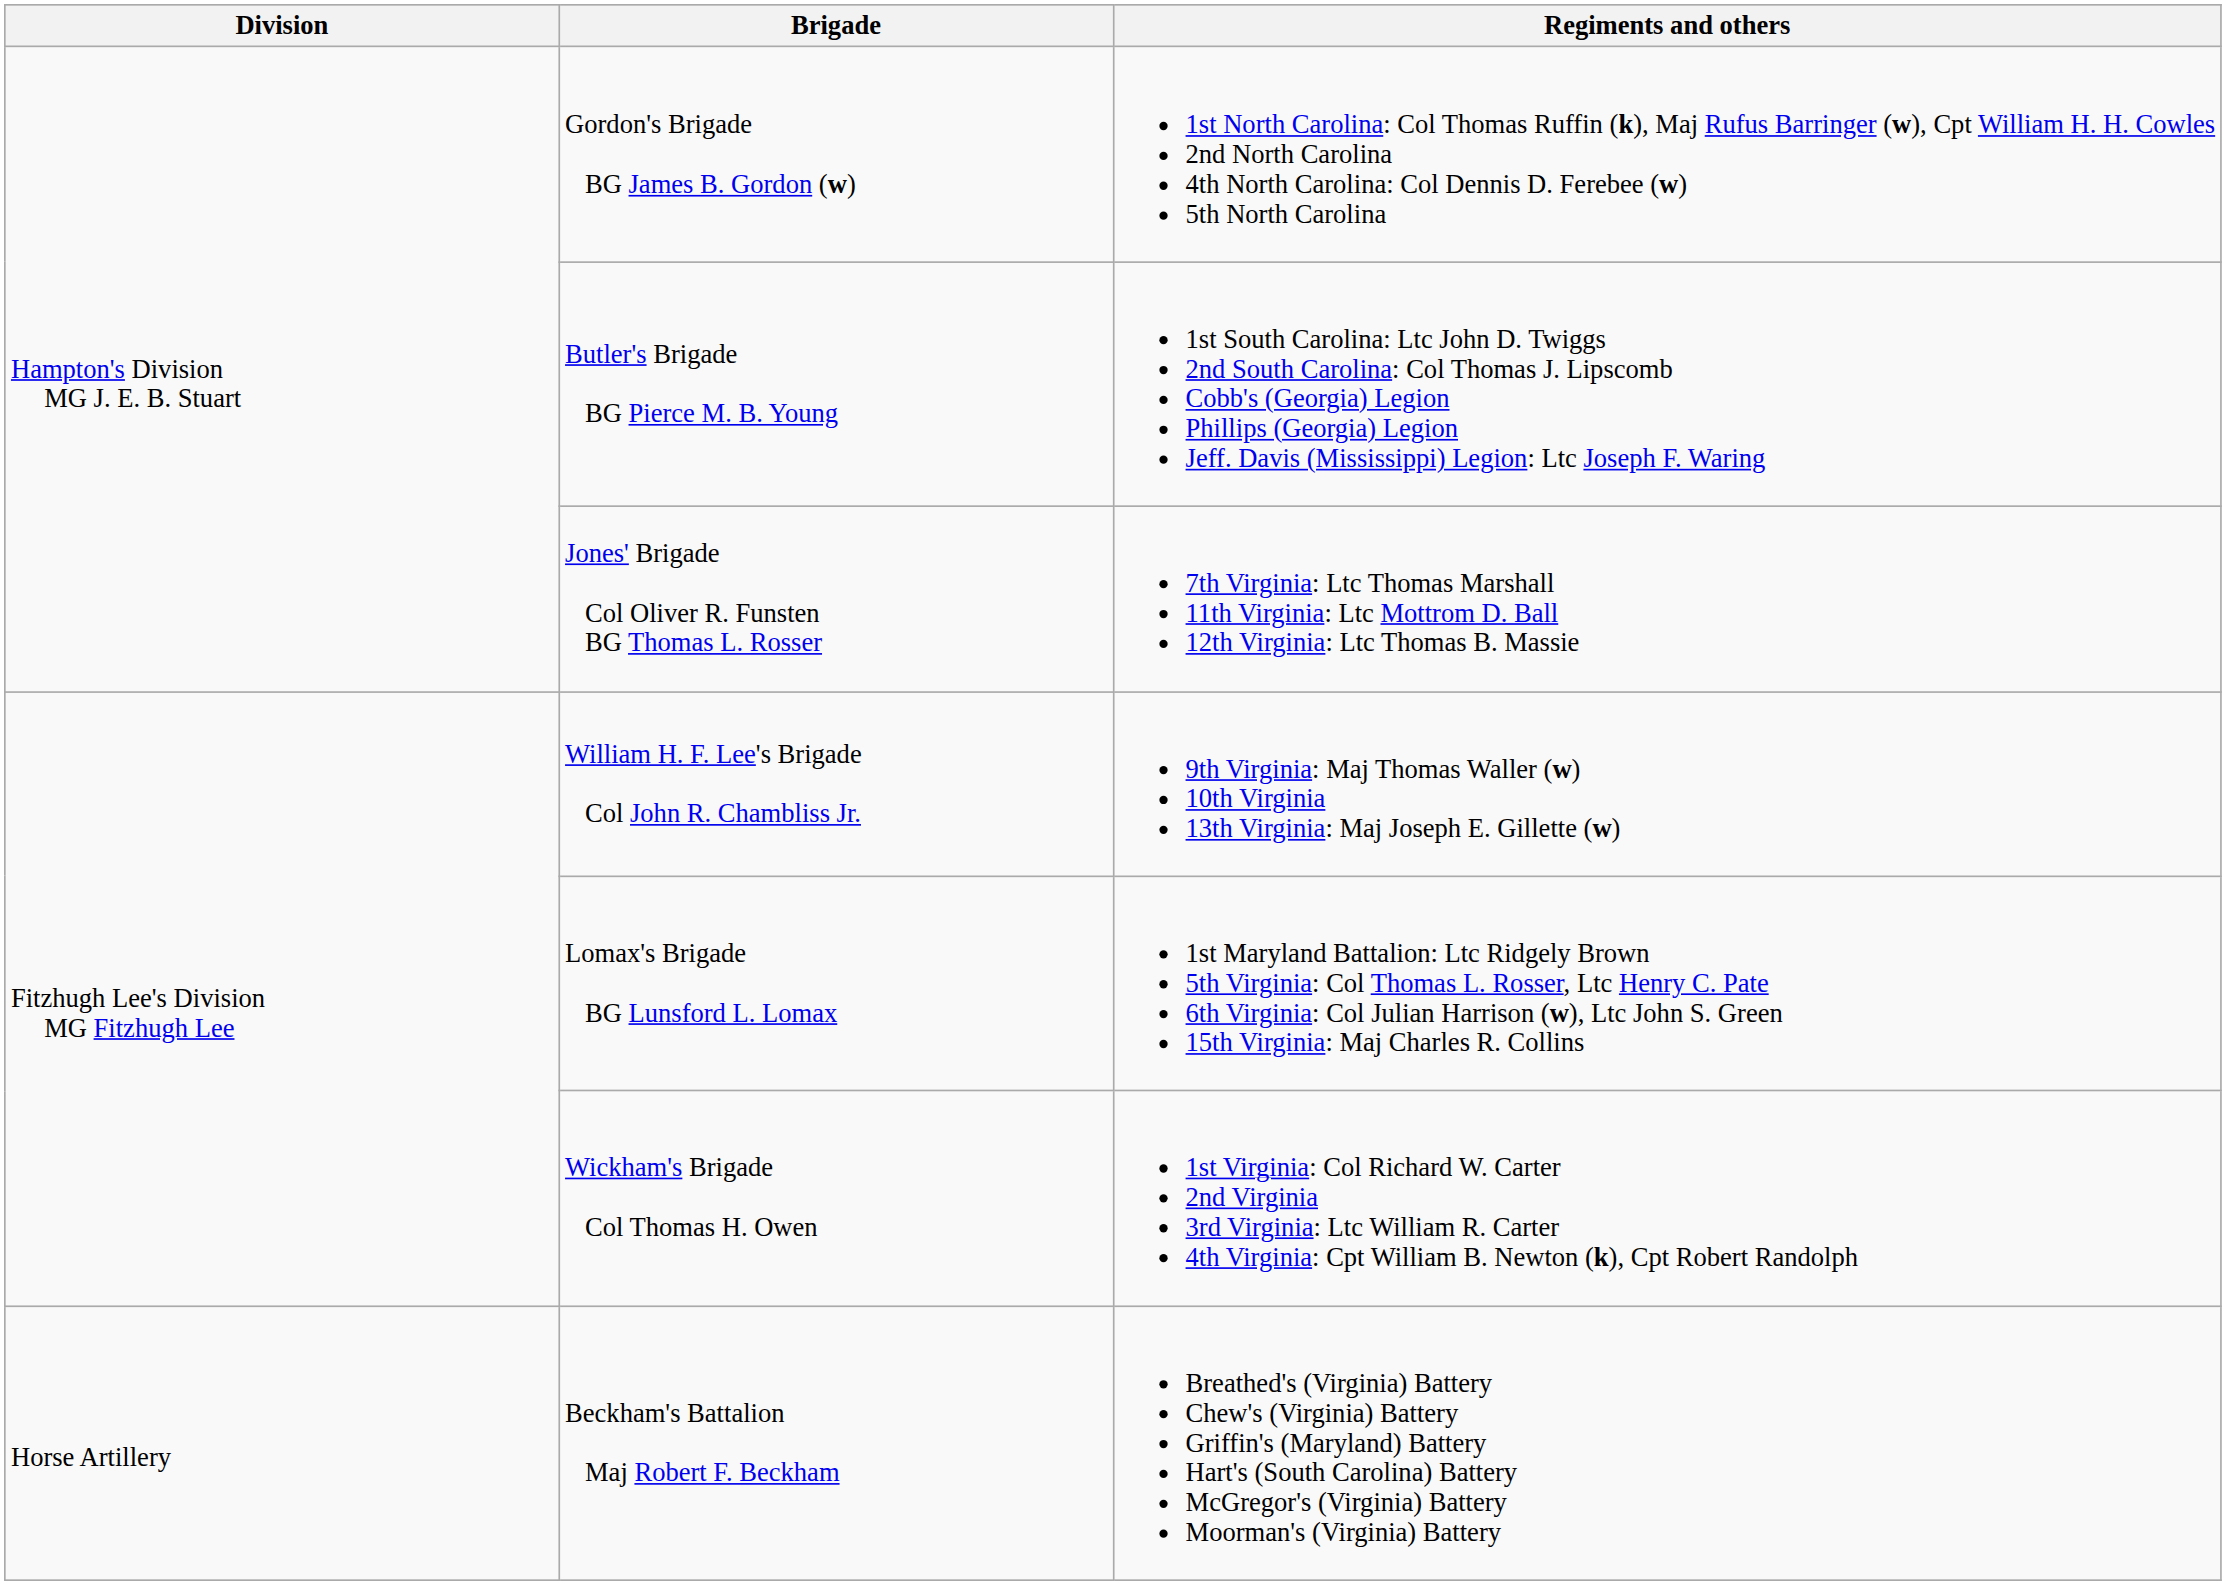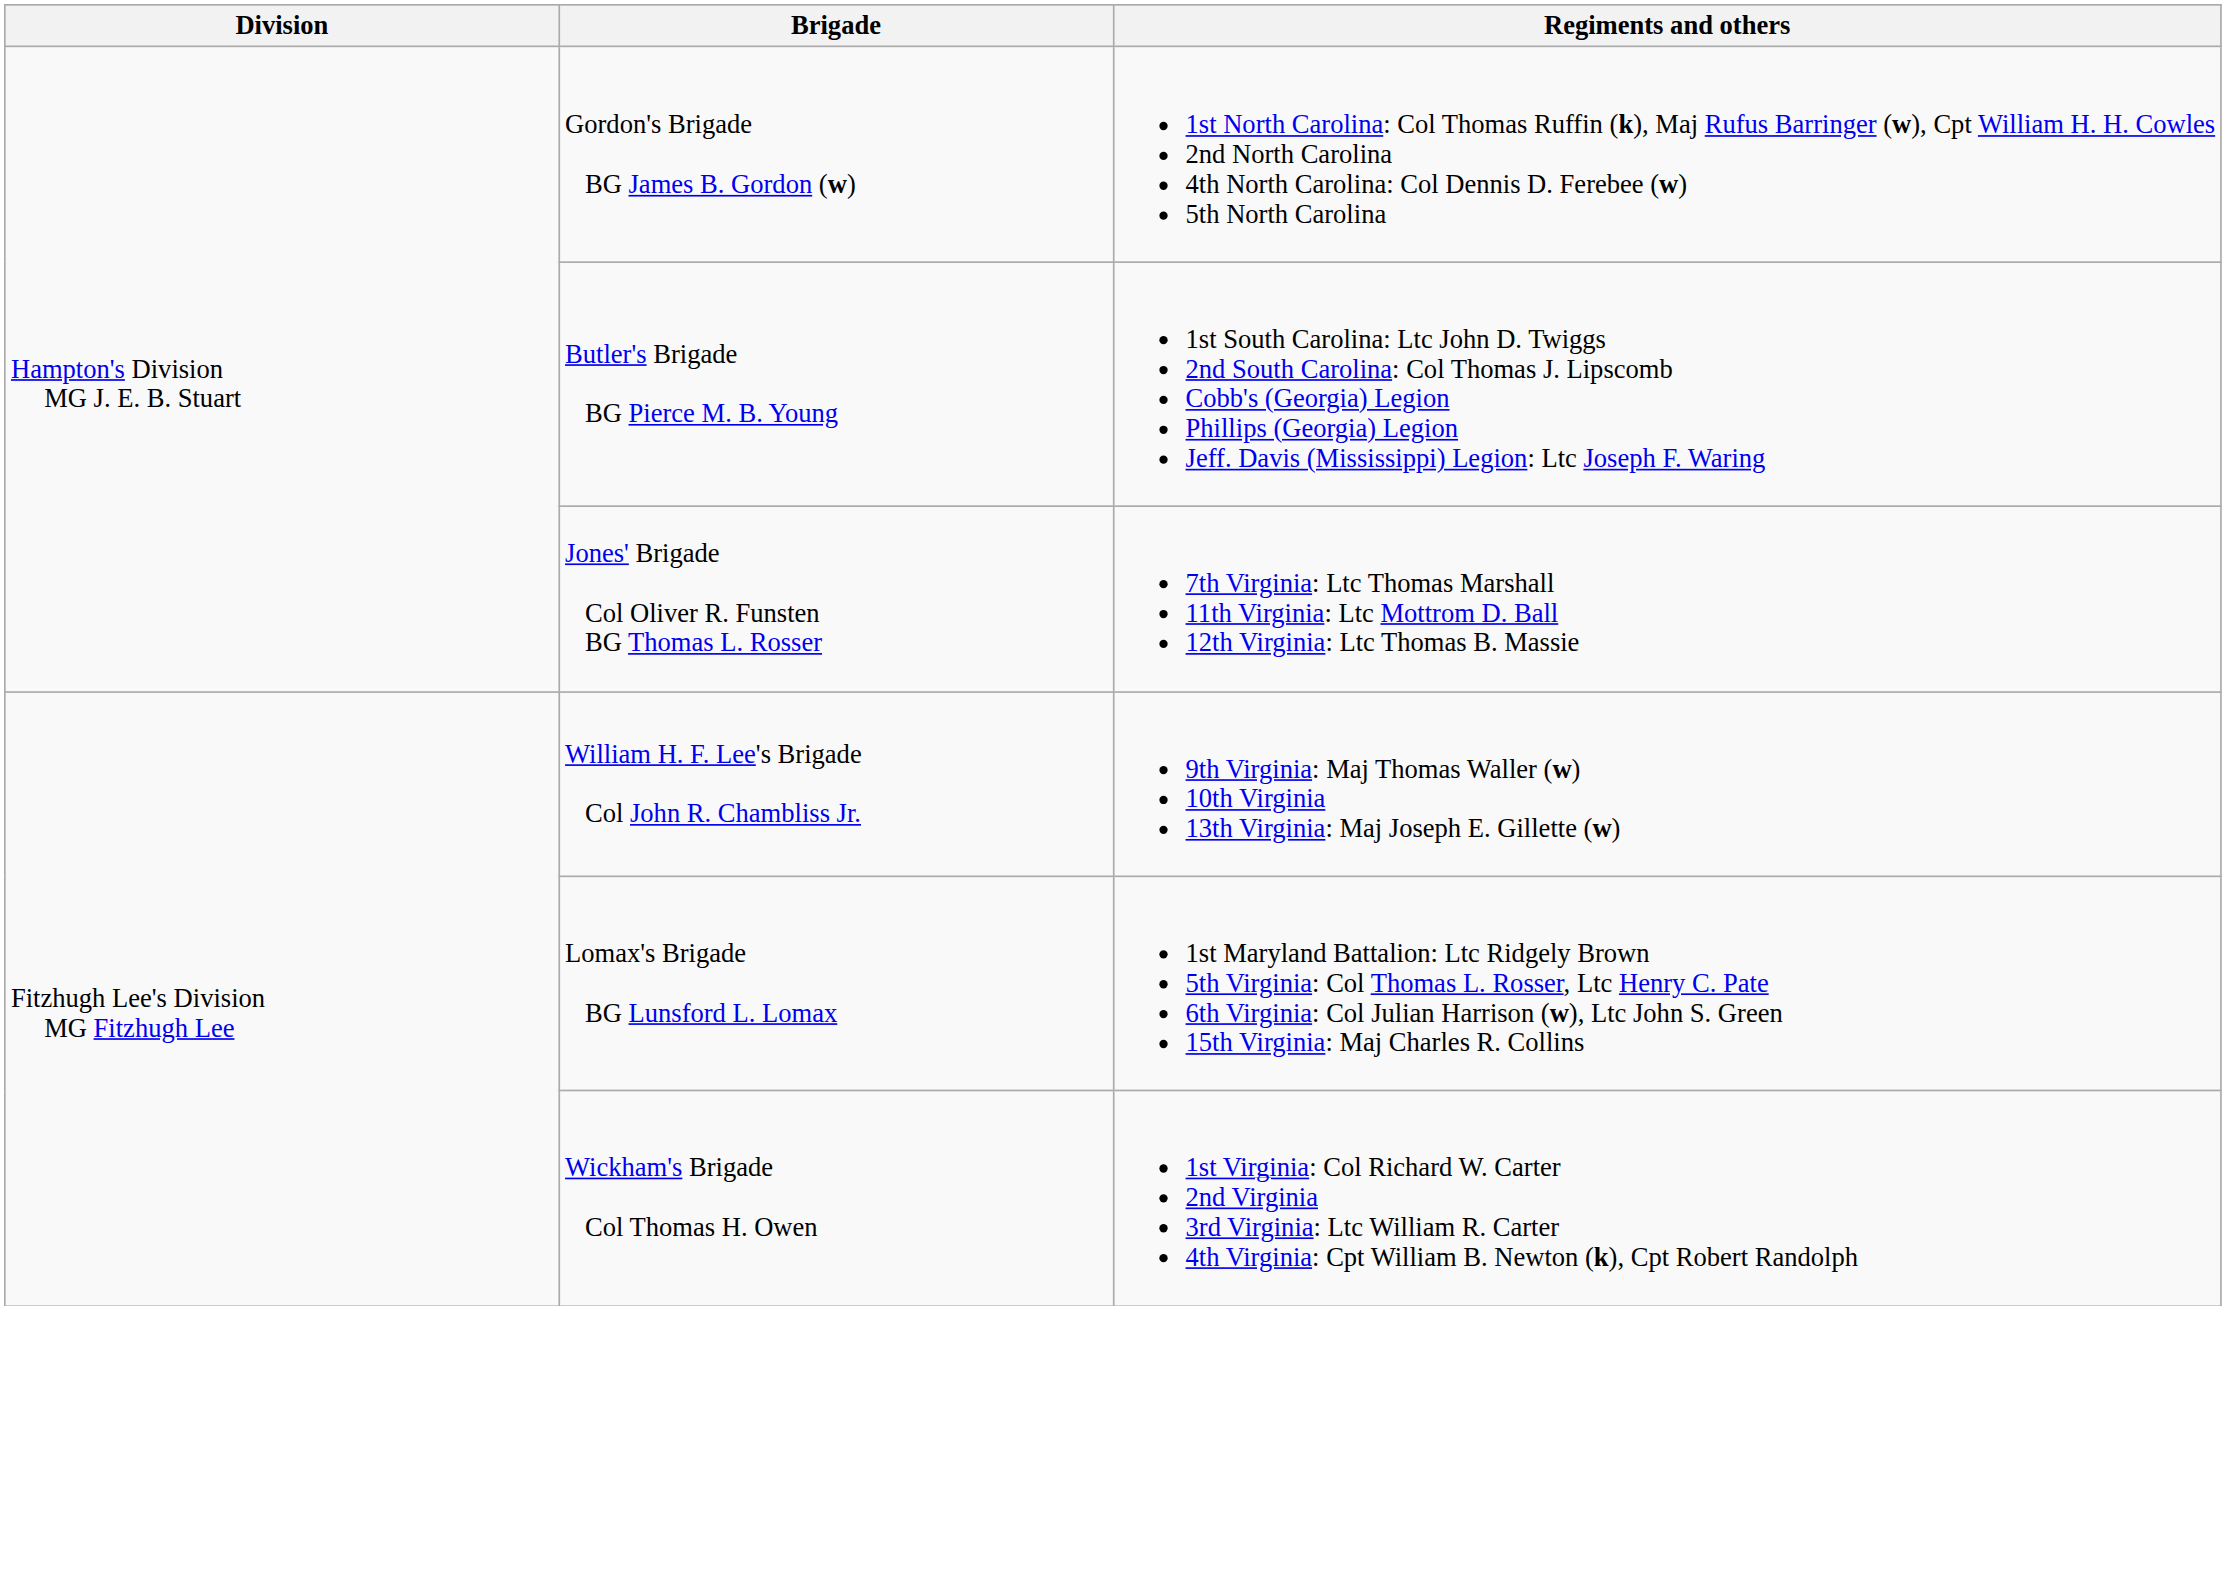- row: (702, 1442)
